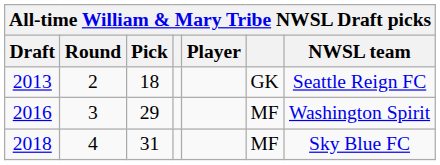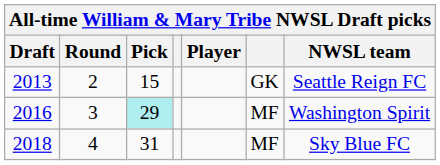(149, 81) 18 -> (149, 81) 15
(149, 112) no background -> (149, 112) paleturquoise background
